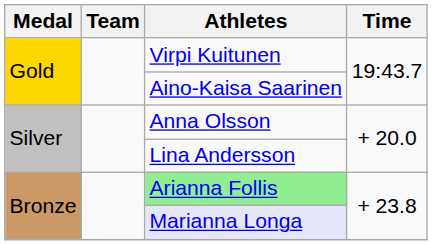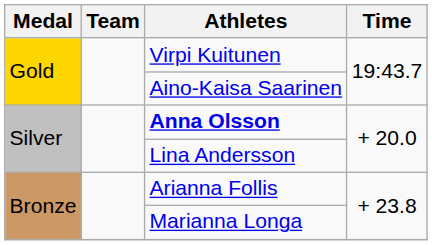(210, 121) normal -> (215, 121) bold
(214, 188) lightgreen background -> (214, 188) no background
(226, 222) lavender background -> (226, 222) no background
